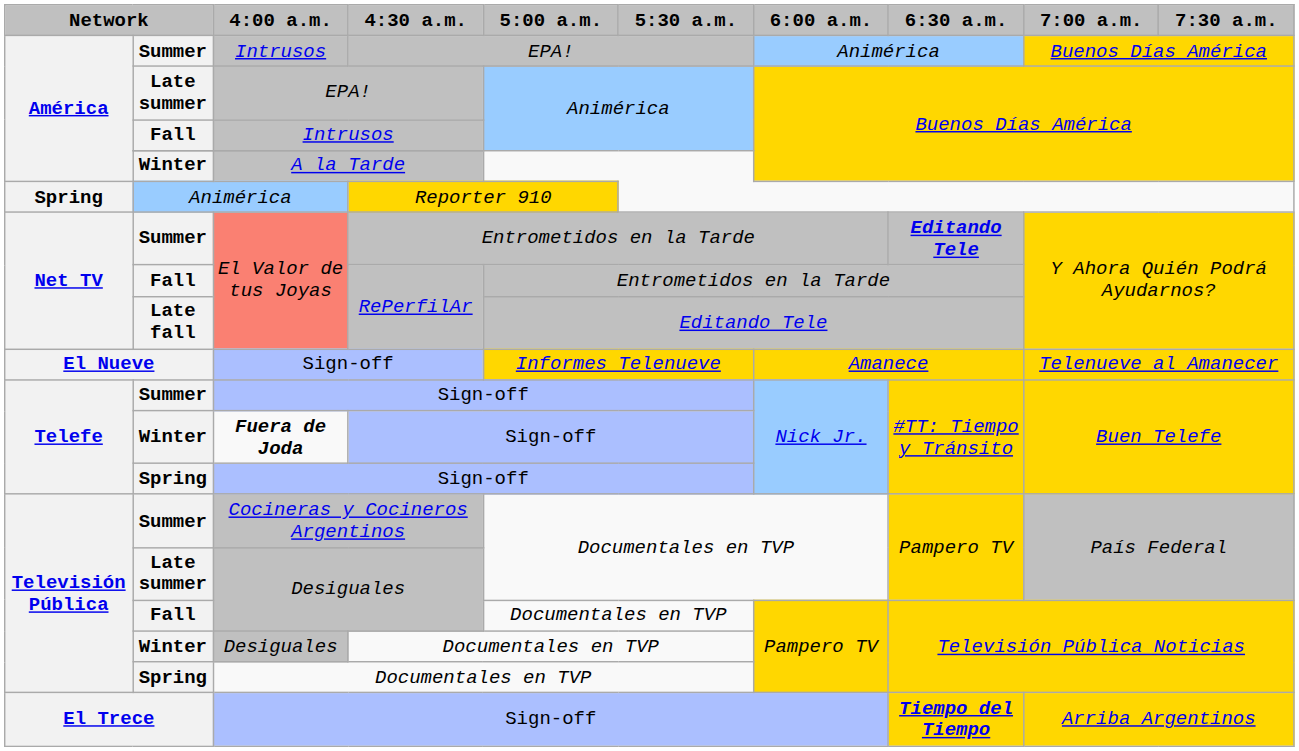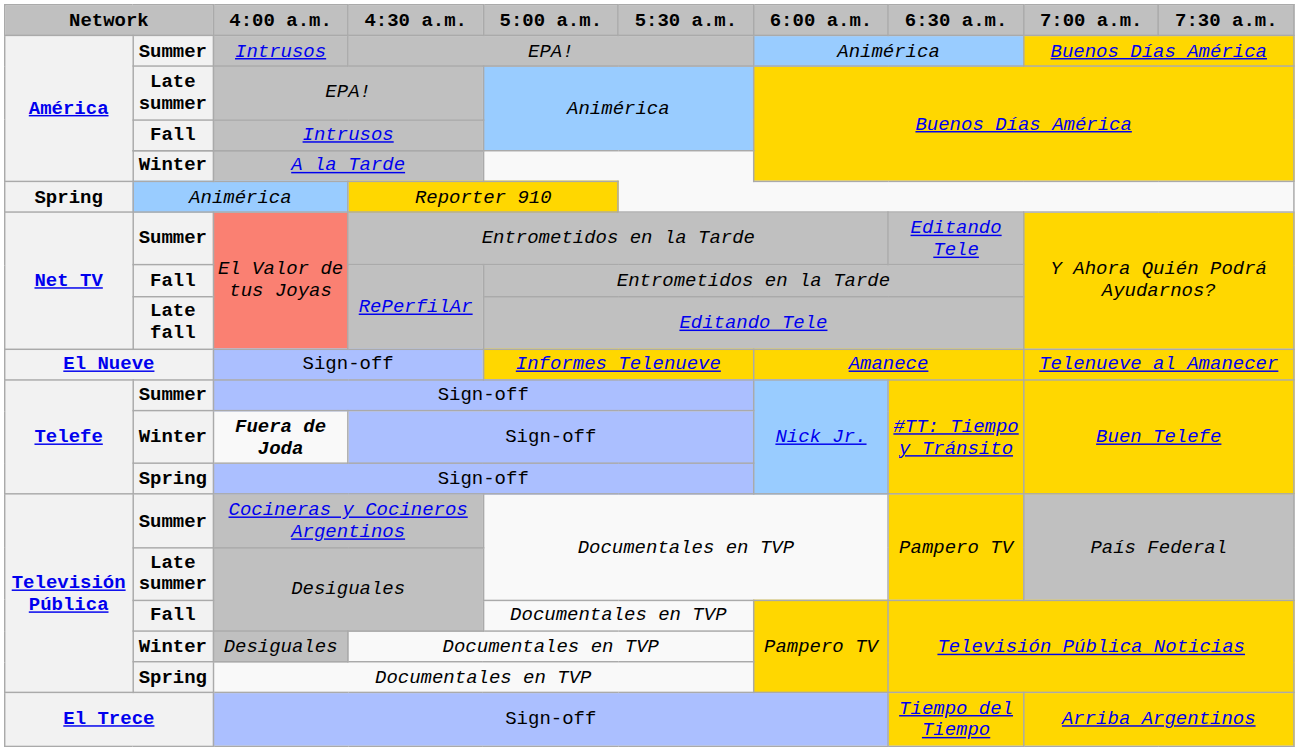(956, 239) bold -> (956, 239) normal
(956, 719) bold -> (956, 719) normal
